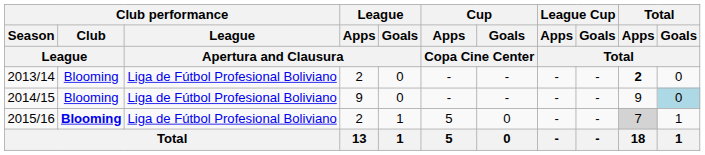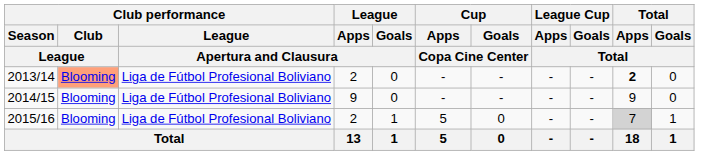(91, 77) no background -> (88, 77) lightsalmon background
(679, 98) lightblue background -> (673, 98) no background
(91, 118) bold -> (88, 118) normal
